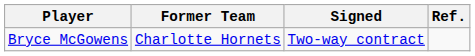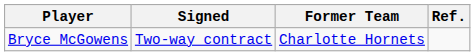columns swapped: (356, 16) <-> (208, 16)
